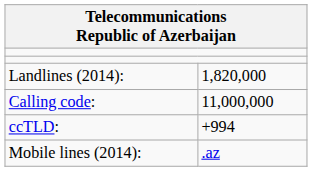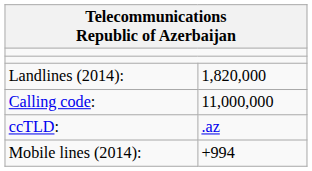(218, 127) +994 -> (211, 127) .az
(211, 153) .az -> (218, 153) +994
